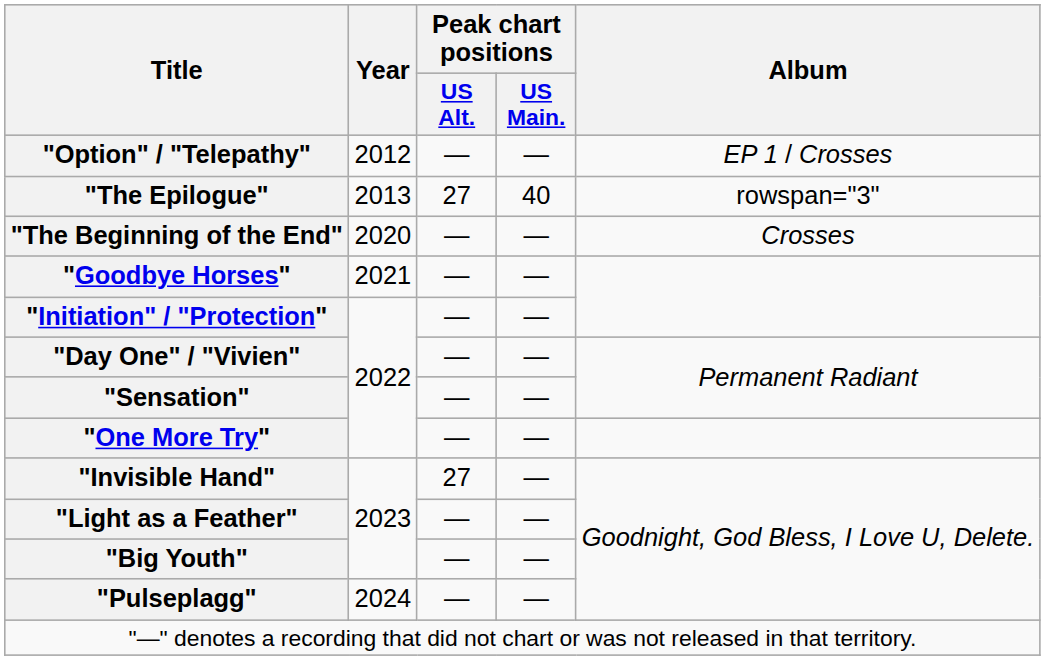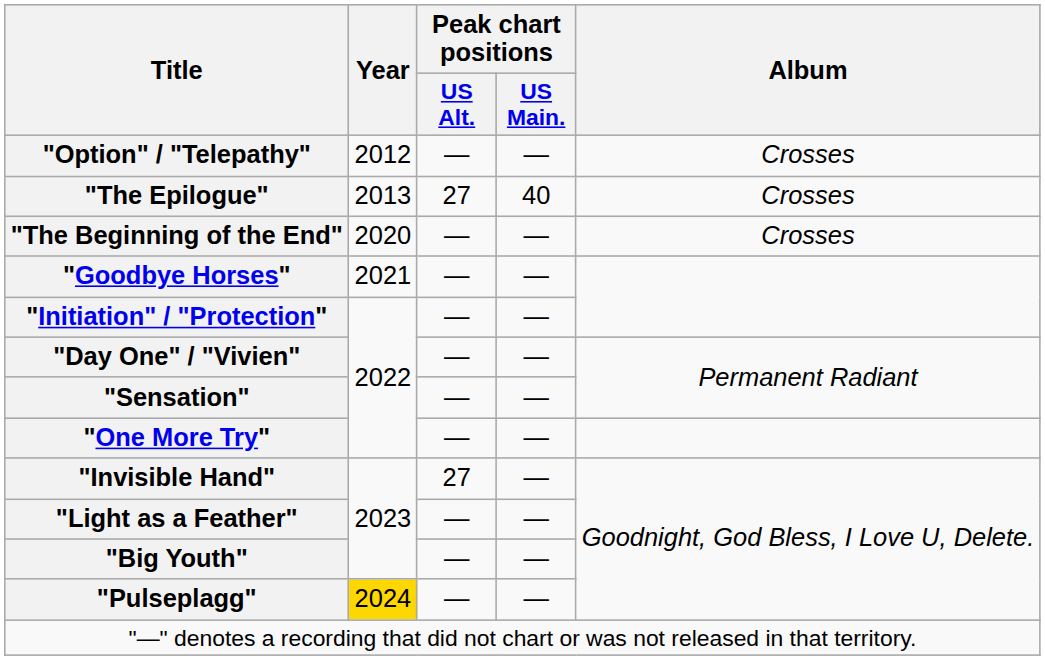(808, 155) EP 1 / Crosses -> (808, 155) Crosses
(808, 195) rowspan="3" -> (808, 195) Crosses
(383, 599) no background -> (383, 599) gold background
